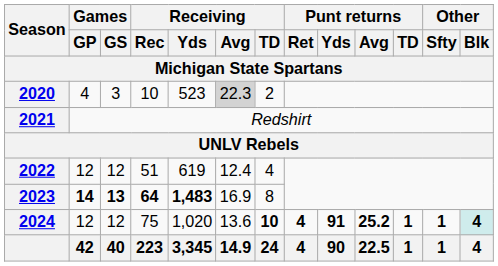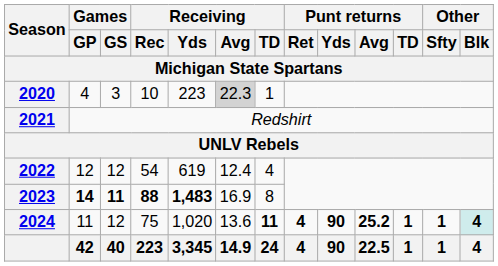(192, 94) 523 -> (192, 94) 223
(269, 94) 2 -> (269, 94) 1
(150, 171) 51 -> (150, 171) 54
(116, 196) 13 -> (116, 196) 11
(150, 196) 64 -> (150, 196) 88
(85, 222) 12 -> (85, 222) 11
(269, 222) 10 -> (269, 222) 11
(336, 222) 91 -> (336, 222) 90
